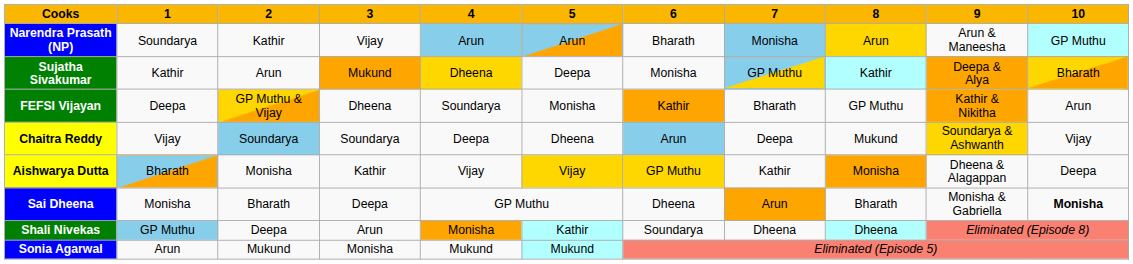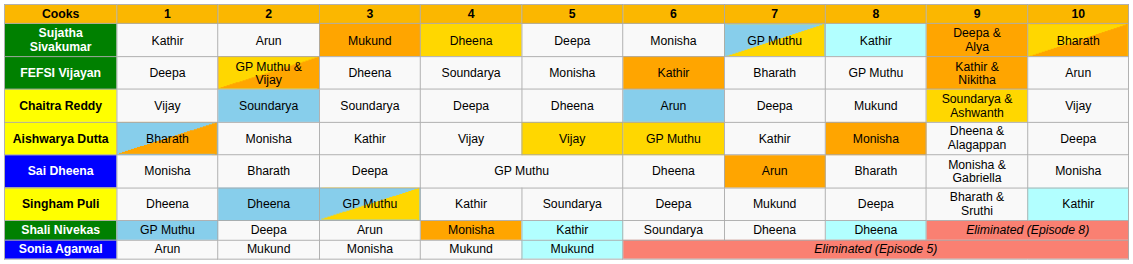- row: (61, 40)
(1078, 204) bold -> (1078, 171) normal
+ row: (61, 204)
